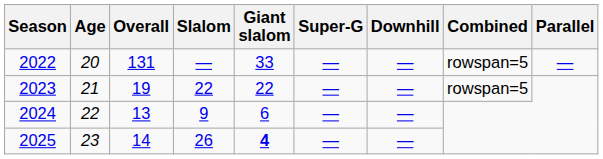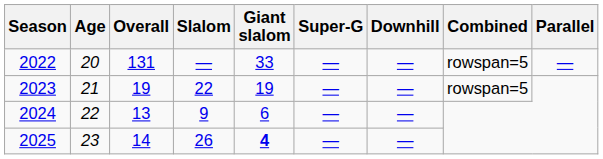(265, 88) 22 -> (265, 88) 19
